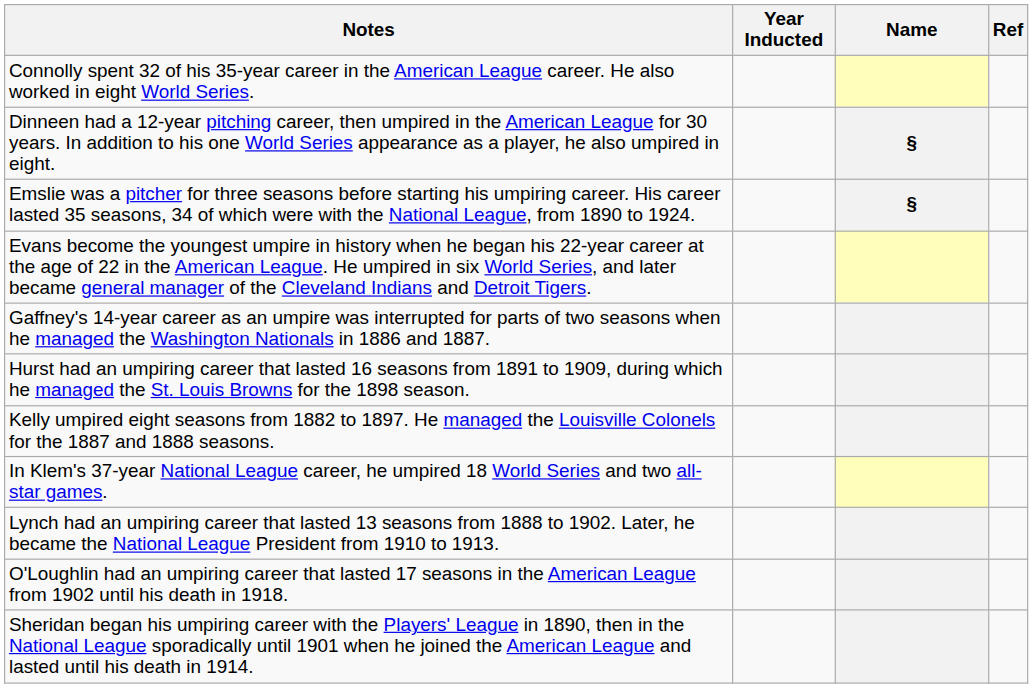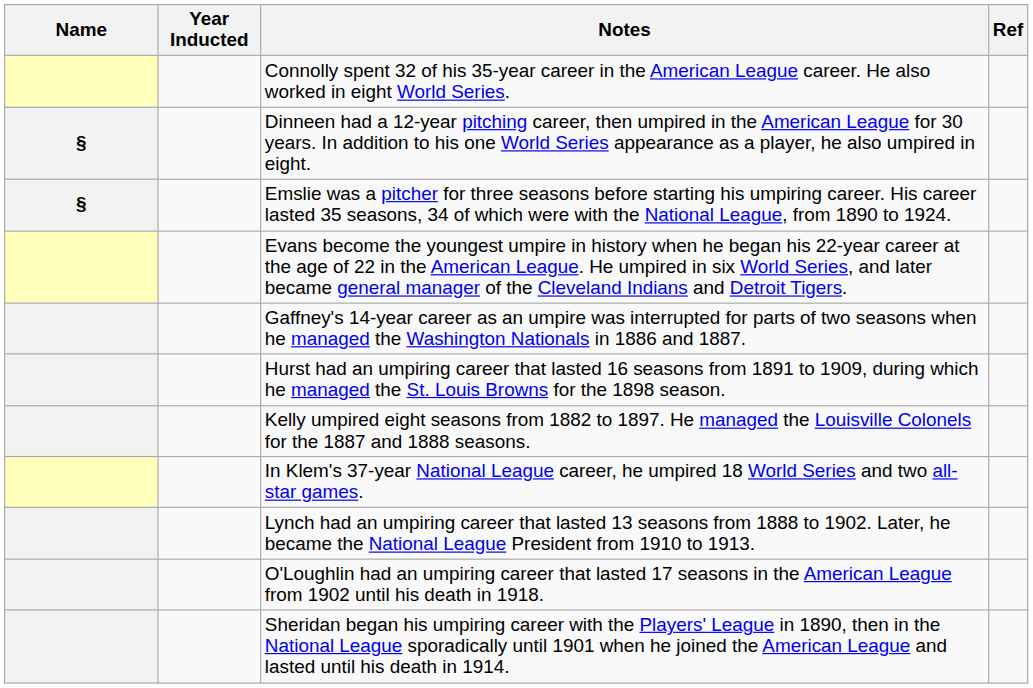columns swapped: (912, 30) <-> (369, 30)
